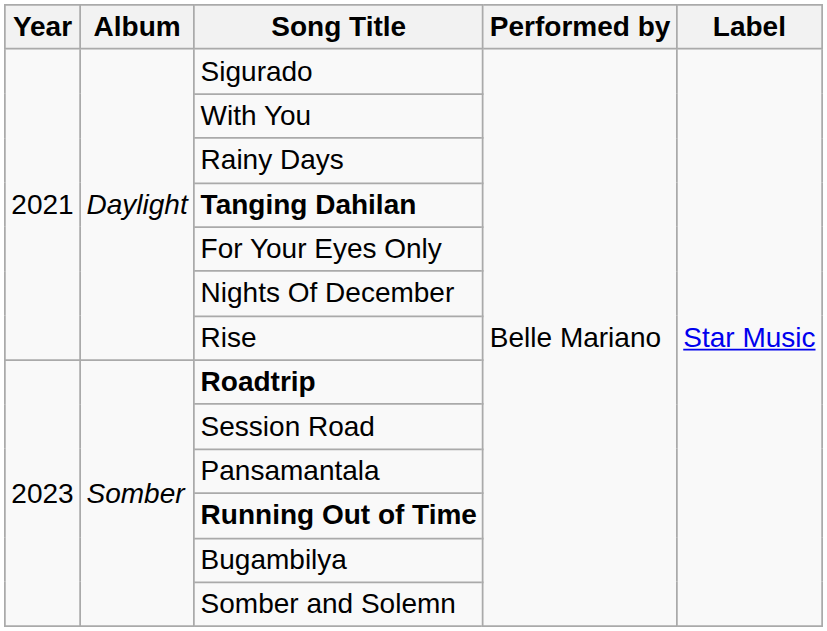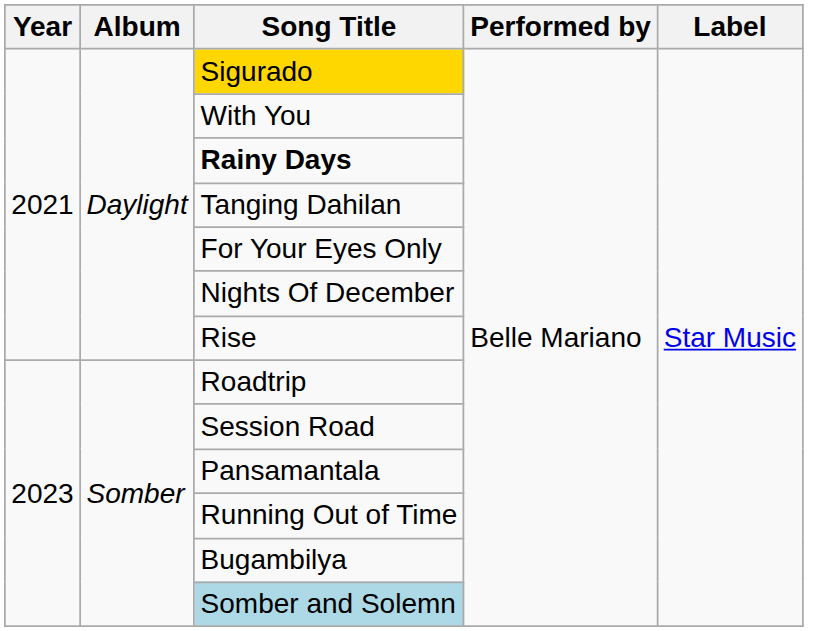(257, 71) no background -> (257, 71) gold background
(272, 159) normal -> (276, 159) bold
(308, 204) bold -> (301, 204) normal
(258, 381) bold -> (254, 381) normal
(339, 515) bold -> (329, 515) normal
(328, 603) no background -> (328, 603) lightblue background
